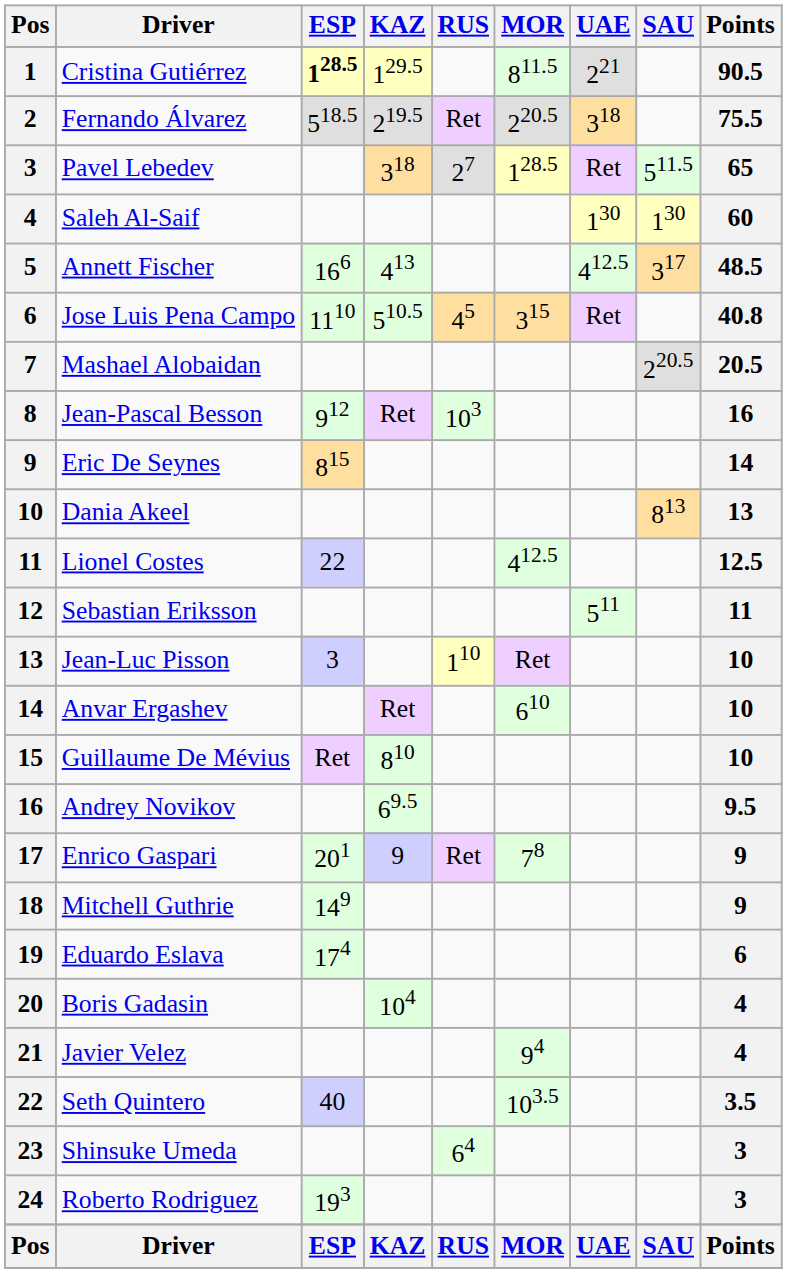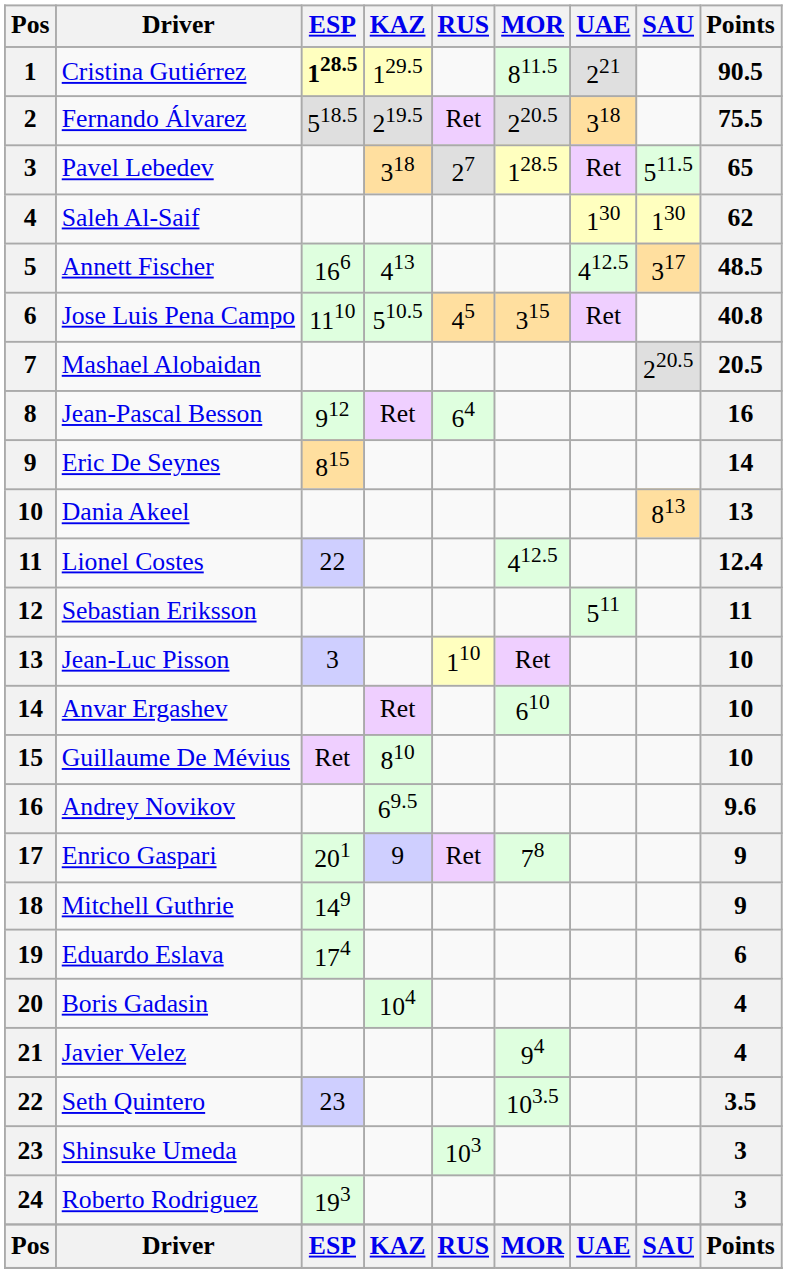(740, 218) 60 -> (740, 218) 62
(463, 414) 103 -> (463, 414) 64
(740, 561) 12.5 -> (740, 561) 12.4
(740, 807) 9.5 -> (740, 807) 9.6
(332, 1101) 40 -> (332, 1101) 23
(463, 1150) 64 -> (463, 1150) 103
